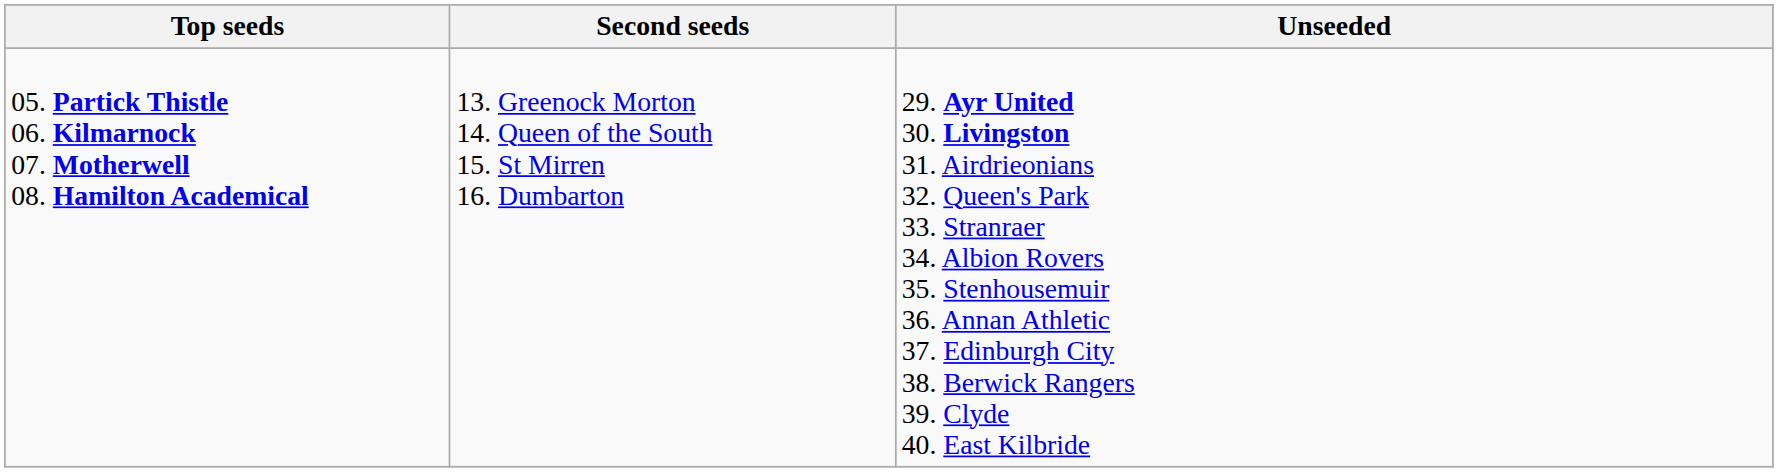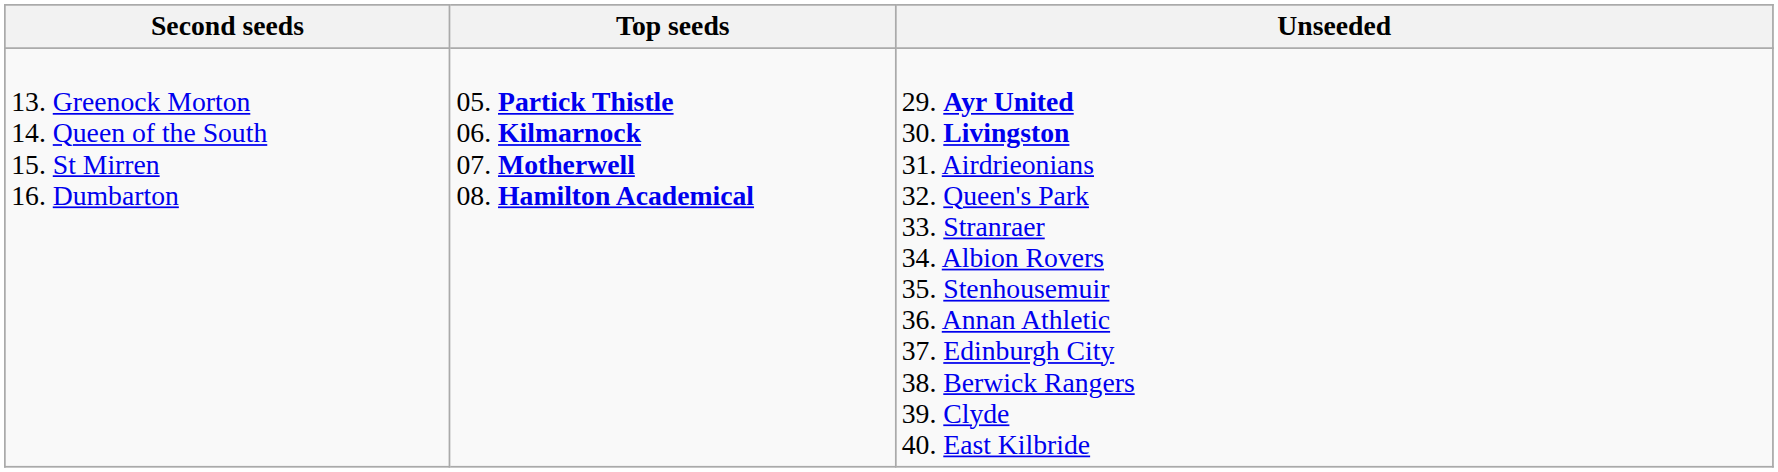columns swapped: (227, 26) <-> (673, 26)
